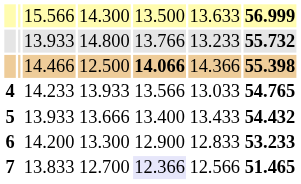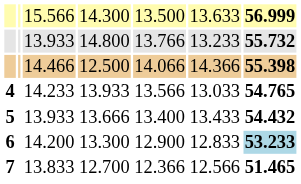(160, 66) bold -> (160, 66) normal
(270, 142) no background -> (270, 142) lightblue background
(160, 167) lavender background -> (160, 167) no background
